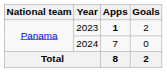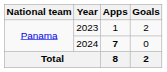(115, 28) bold -> (115, 28) normal
(115, 43) normal -> (115, 43) bold
